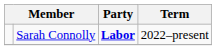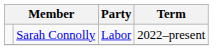(118, 34) bold -> (116, 34) normal
